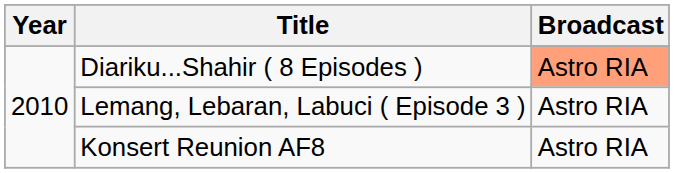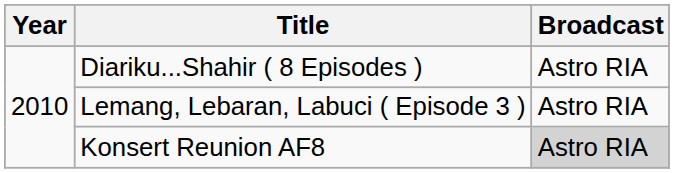(593, 66) lightsalmon background -> (593, 66) no background
(593, 148) no background -> (593, 148) lightgrey background
